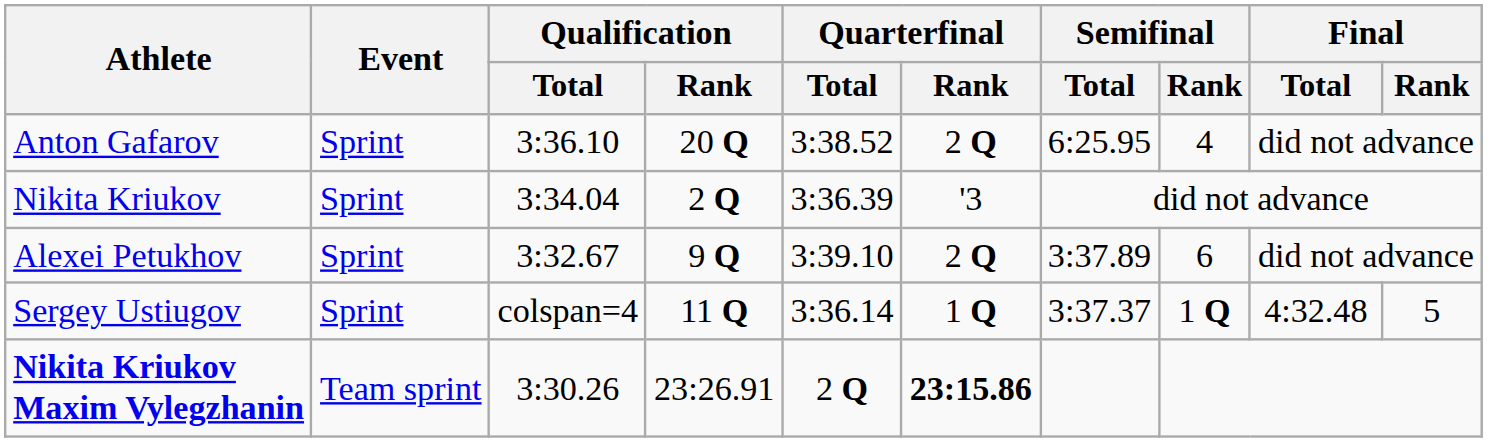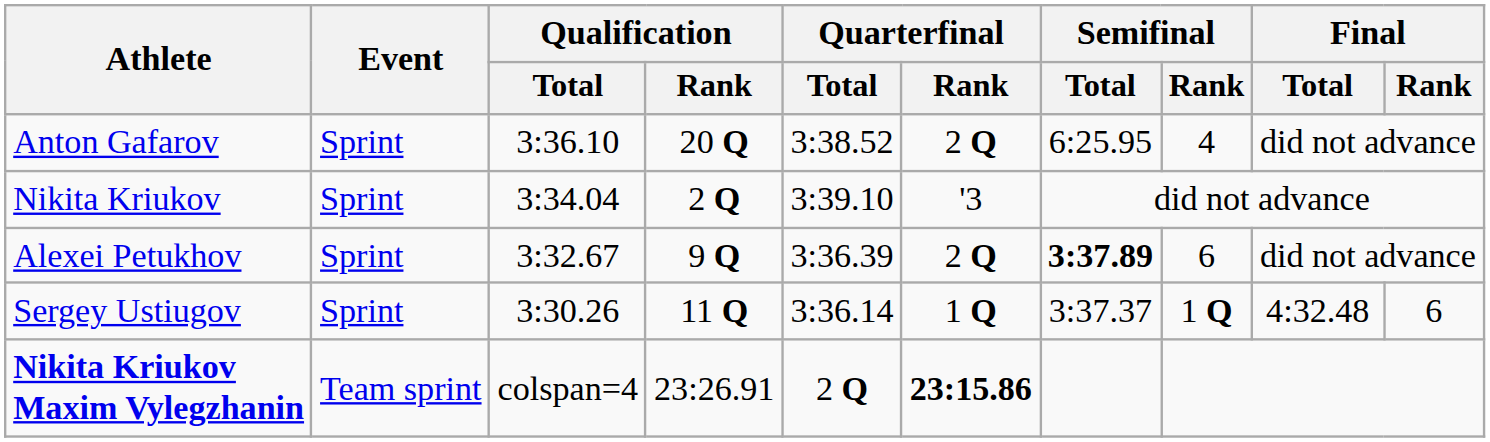(842, 198) 3:36.39 -> (842, 198) 3:39.10
(842, 255) 3:39.10 -> (842, 255) 3:36.39
(1100, 255) normal -> (1100, 255) bold
(568, 311) colspan=4 -> (568, 311) 3:30.26
(1432, 311) 5 -> (1434, 311) 6
(568, 387) 3:30.26 -> (568, 387) colspan=4
